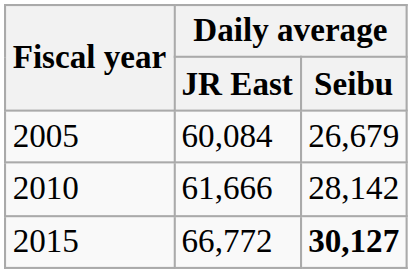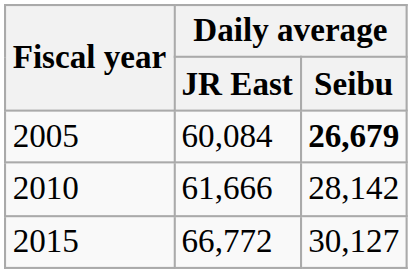(354, 135) normal -> (354, 135) bold
(354, 240) bold -> (354, 240) normal
